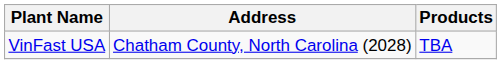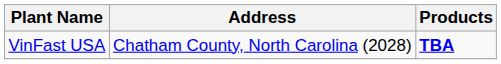(436, 44) normal -> (437, 44) bold
